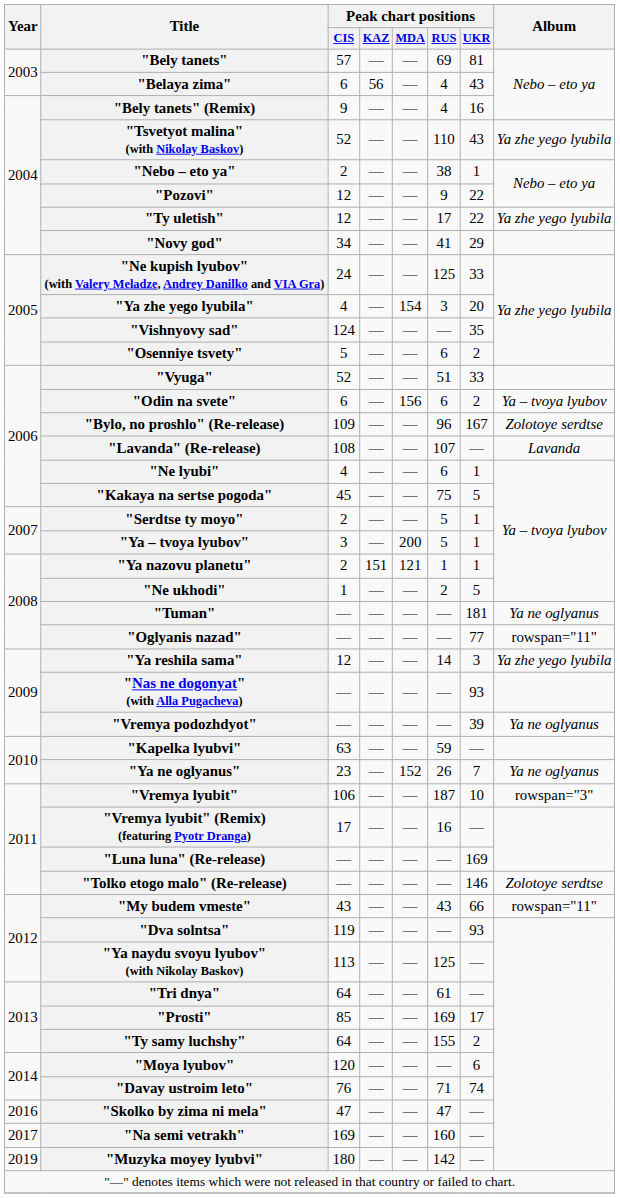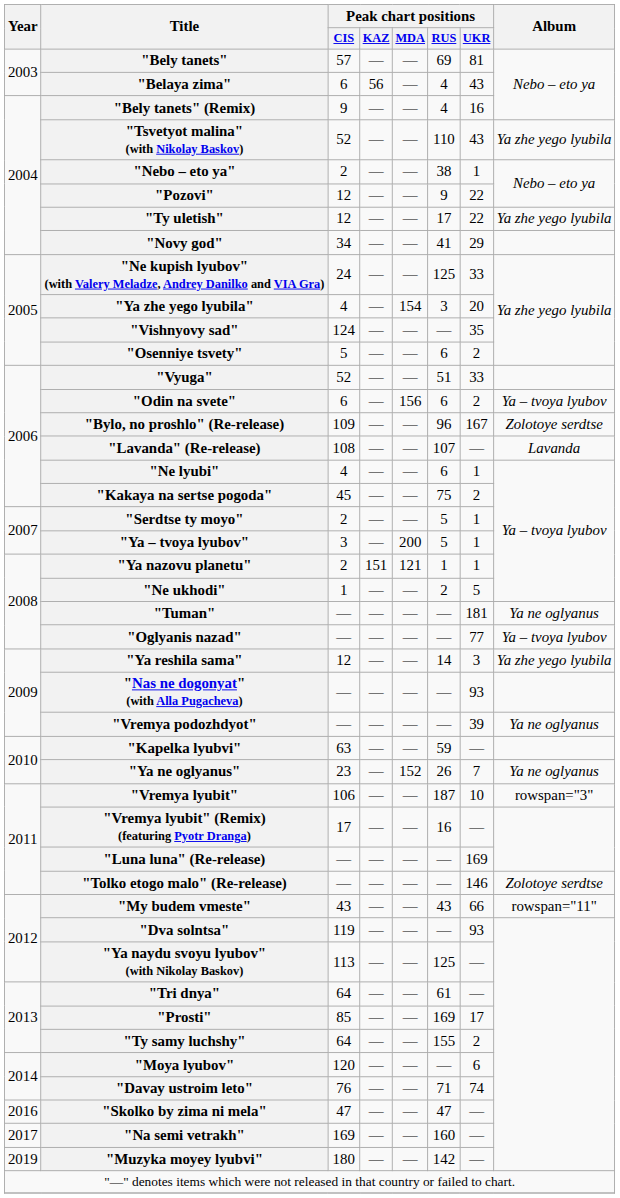(477, 495) 5 -> (477, 495) 2
(554, 636) rowspan="11" -> (554, 636) Ya – tvoya lyubov
